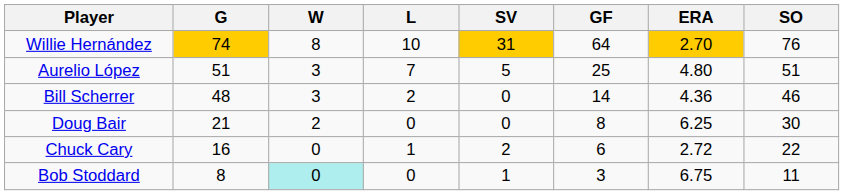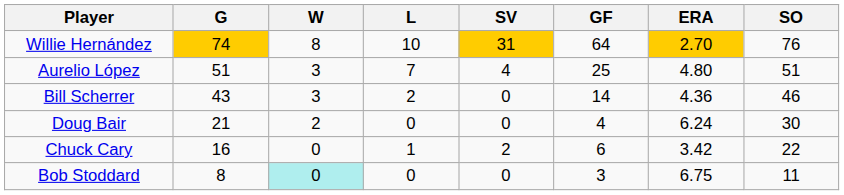(506, 70) 5 -> (506, 70) 4
(221, 96) 48 -> (221, 96) 43
(601, 123) 8 -> (601, 123) 4
(696, 123) 6.25 -> (696, 123) 6.24
(696, 149) 2.72 -> (696, 149) 3.42
(506, 176) 1 -> (506, 176) 0
